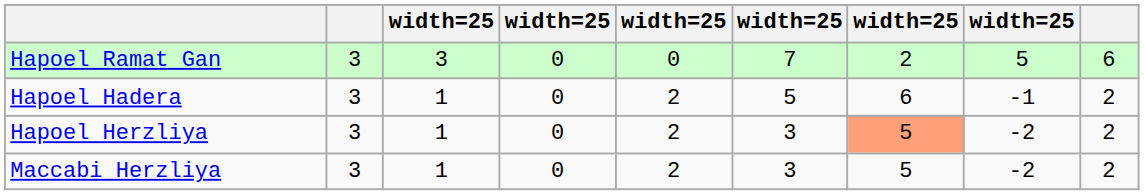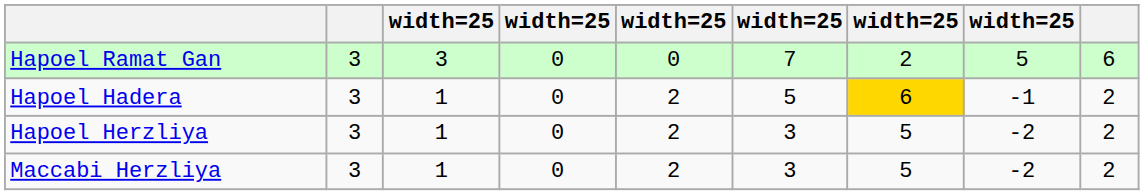(906, 97) no background -> (906, 97) gold background
(906, 134) lightsalmon background -> (906, 134) no background
